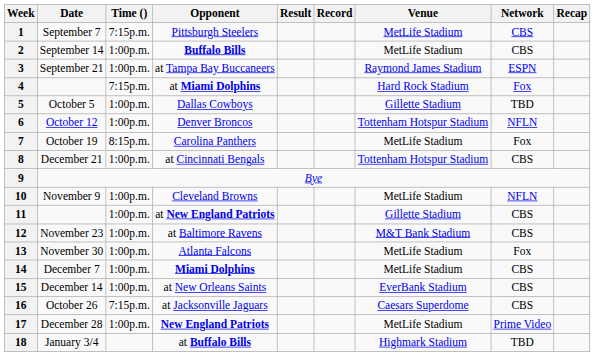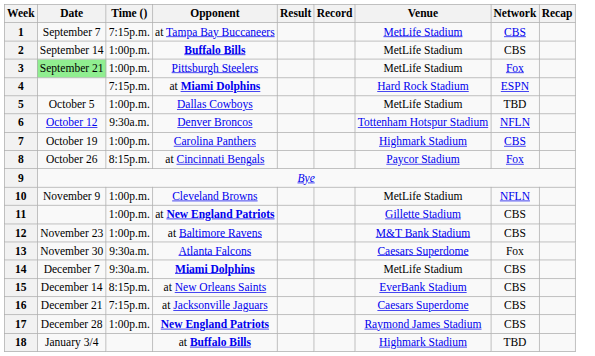(215, 31) Pittsburgh Steelers -> (215, 31) at Tampa Bay Buccaneers
(72, 68) no background -> (72, 68) lightgreen background
(215, 68) at Tampa Bay Buccaneers -> (215, 68) Pittsburgh Steelers
(423, 68) Raymond James Stadium -> (423, 68) MetLife Stadium
(522, 68) ESPN -> (515, 68) Fox
(522, 86) Fox -> (515, 86) ESPN
(423, 104) Gillette Stadium -> (423, 104) MetLife Stadium
(129, 123) 1:00p.m. -> (129, 123) 9:30a.m.
(129, 141) 8:15p.m. -> (129, 141) 1:00p.m.
(423, 141) MetLife Stadium -> (423, 141) Highmark Stadium
(522, 141) Fox -> (515, 141) CBS
(72, 159) December 21 -> (72, 159) October 26
(129, 159) 1:00p.m. -> (129, 159) 8:15p.m.
(423, 159) Tottenham Hotspur Stadium -> (423, 159) Paycor Stadium
(522, 159) CBS -> (515, 159) Fox
(129, 251) 1:00p.m. -> (129, 251) 9:30a.m.
(423, 251) MetLife Stadium -> (423, 251) Caesars Superdome
(129, 269) 1:00p.m. -> (129, 269) 9:30a.m.
(129, 287) 1:00p.m. -> (129, 287) 8:15p.m.
(72, 305) October 26 -> (72, 305) December 21
(423, 324) MetLife Stadium -> (423, 324) Raymond James Stadium
(522, 324) Prime Video -> (515, 324) CBS
